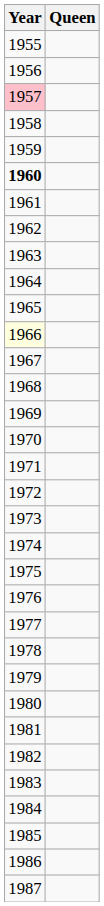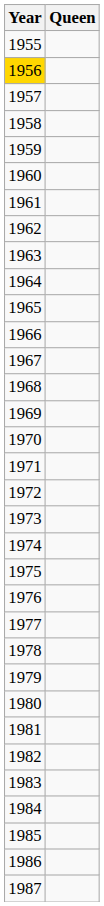(25, 70) no background -> (25, 70) gold background
(25, 96) pink background -> (25, 96) no background
(25, 176) bold -> (25, 176) normal
(25, 334) lightyellow background -> (25, 334) no background
